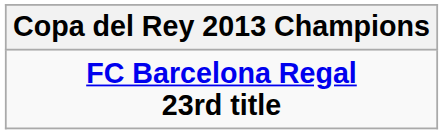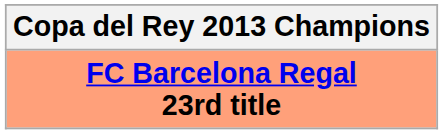(221, 88) no background -> (221, 88) lightsalmon background
